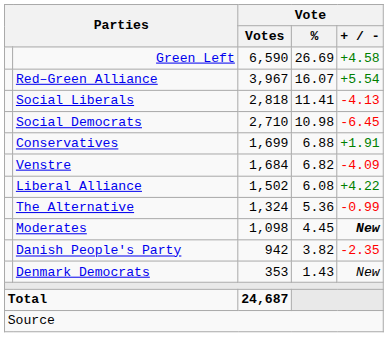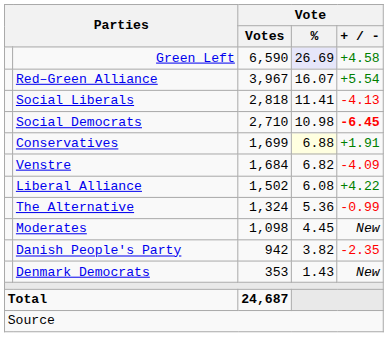(314, 58) no background -> (314, 58) lavender background
(360, 122) normal -> (360, 122) bold
(318, 144) no background -> (318, 144) lightyellow background
(368, 229) bold -> (368, 229) normal
